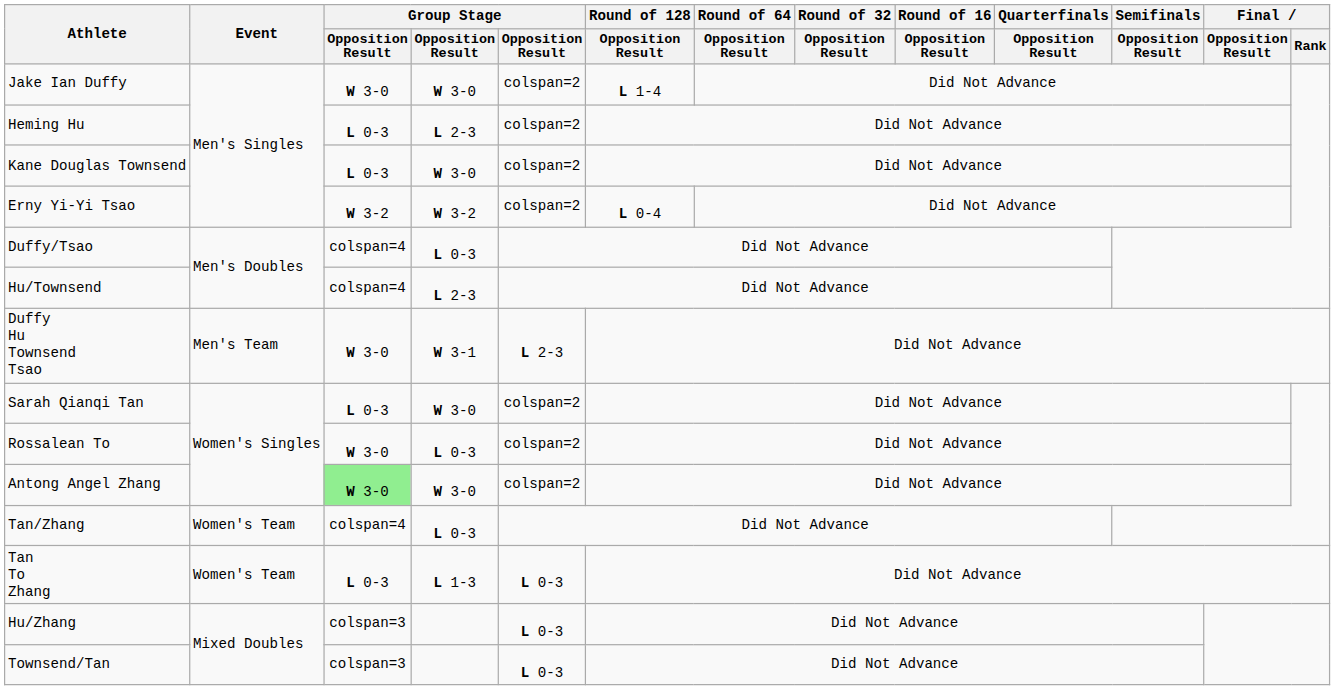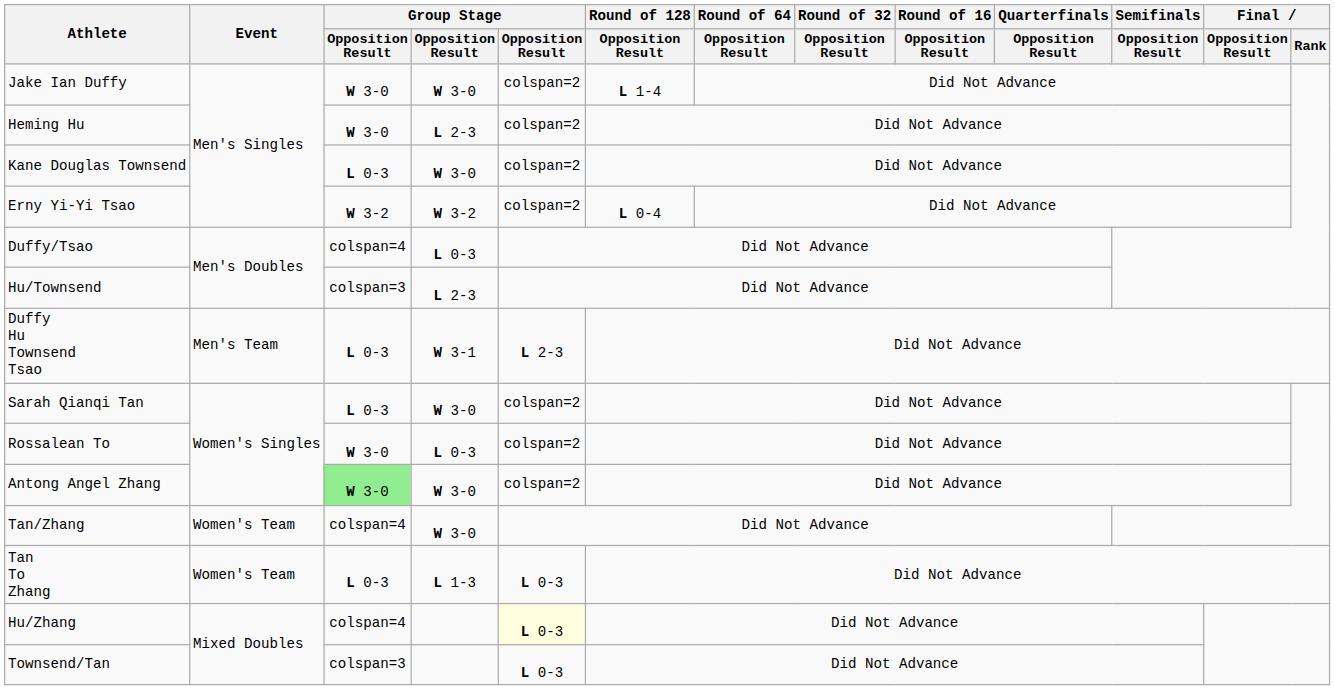(367, 133) L 0-3 -> (367, 133) W 3-0
(367, 288) colspan=4 -> (367, 288) colspan=3
(367, 354) W 3-0 -> (367, 354) L 0-3
(455, 534) L 0-3 -> (455, 534) W 3-0
(367, 624) colspan=3 -> (367, 624) colspan=4
(542, 632) no background -> (542, 632) lightyellow background
